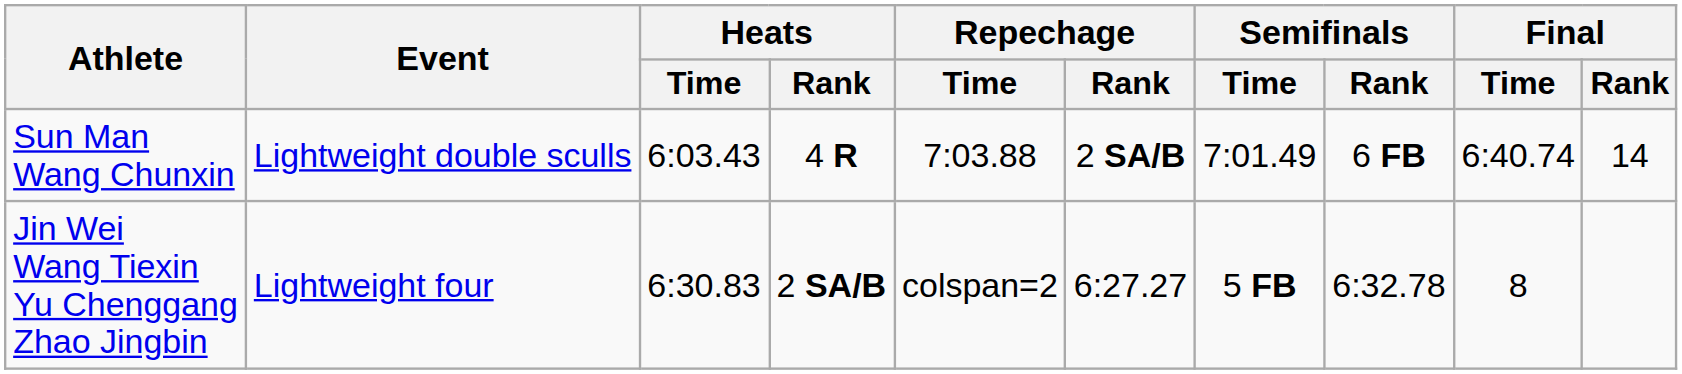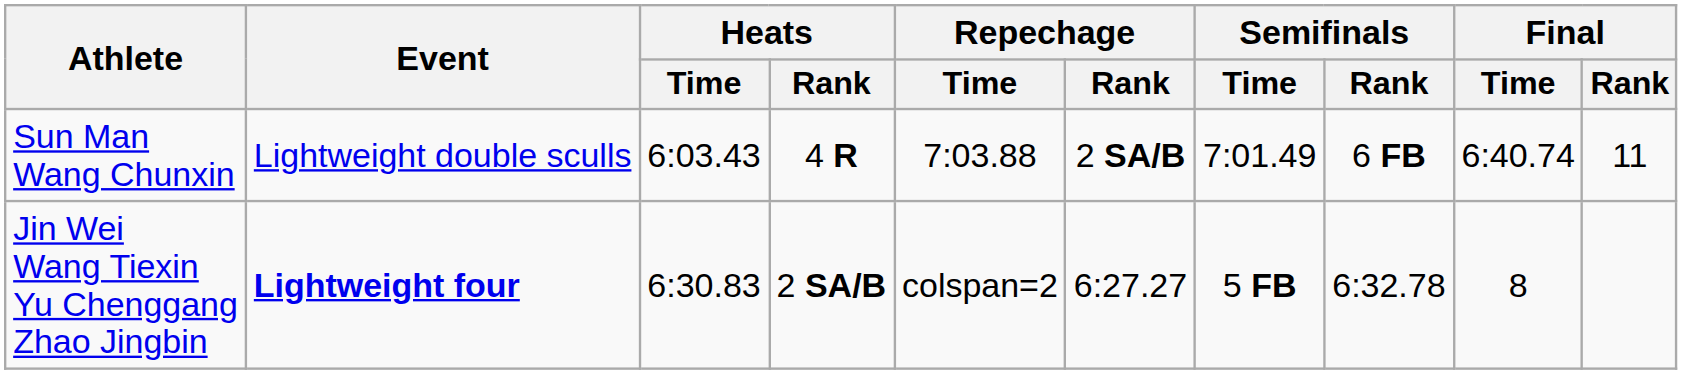(1630, 156) 14 -> (1630, 156) 11
(374, 285) normal -> (387, 285) bold
